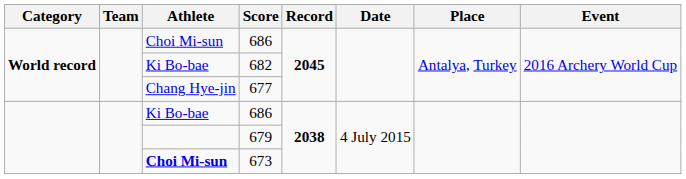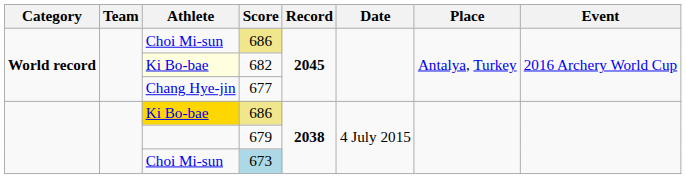(261, 40) no background -> (261, 40) khaki background
(177, 64) no background -> (177, 64) lightyellow background
(177, 112) no background -> (177, 112) gold background
(261, 112) no background -> (261, 112) khaki background
(186, 161) bold -> (184, 161) normal
(261, 161) no background -> (261, 161) lightblue background
